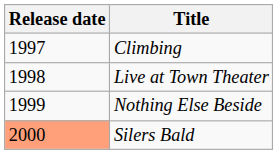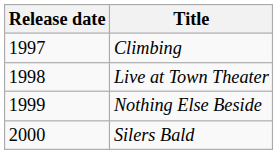(27, 134) lightsalmon background -> (27, 134) no background
